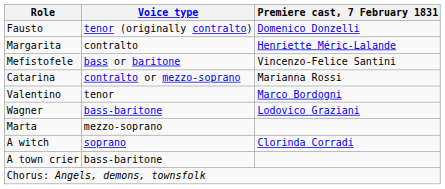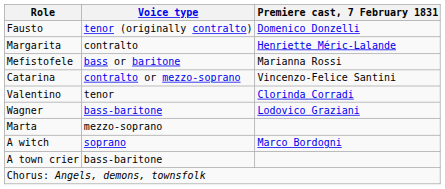(327, 61) Vincenzo-Felice Santini -> (300, 61) Marianna Rossi
(300, 78) Marianna Rossi -> (327, 78) Vincenzo-Felice Santini
(300, 94) Marco Bordogni -> (306, 94) Clorinda Corradi
(306, 143) Clorinda Corradi -> (300, 143) Marco Bordogni
